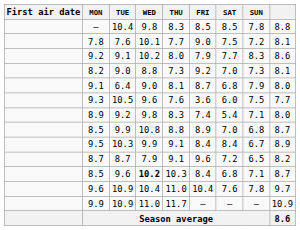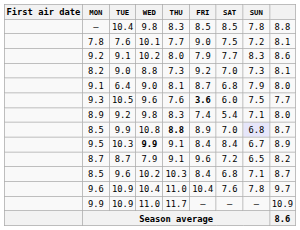(203, 100) normal -> (203, 100) bold
(176, 129) normal -> (176, 129) bold
(256, 129) no background -> (256, 129) lavender background
(149, 144) normal -> (149, 144) bold
(149, 174) bold -> (149, 174) normal
